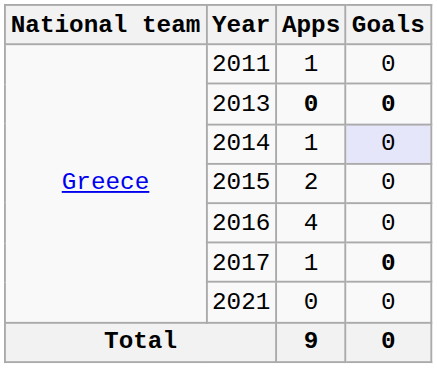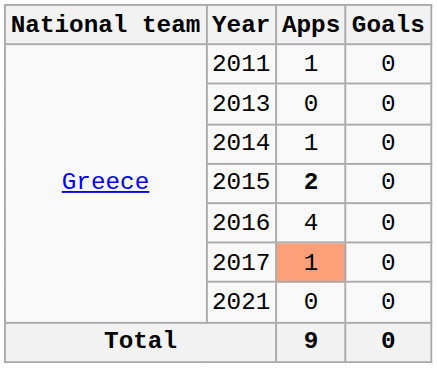(311, 104) bold -> (311, 104) normal
(388, 104) bold -> (388, 104) normal
(388, 144) lavender background -> (388, 144) no background
(311, 183) normal -> (311, 183) bold
(311, 262) no background -> (311, 262) lightsalmon background
(388, 262) bold -> (388, 262) normal
